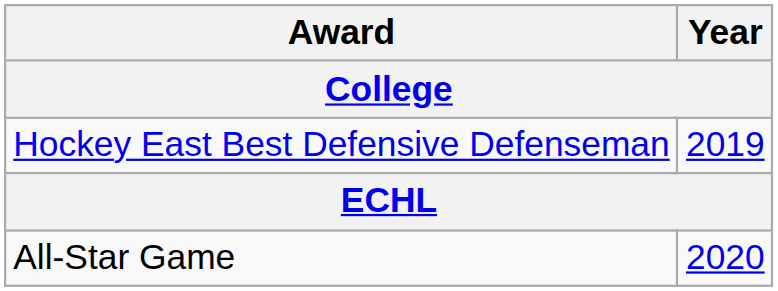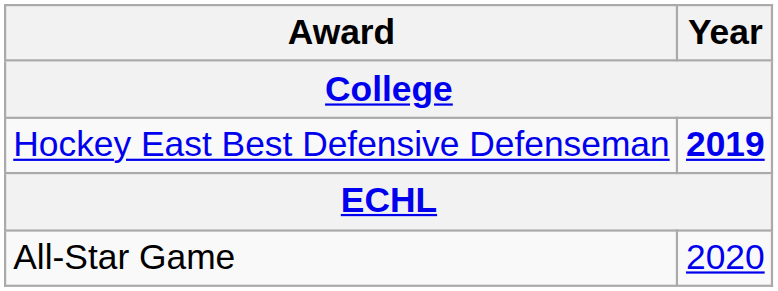(725, 144) normal -> (725, 144) bold
